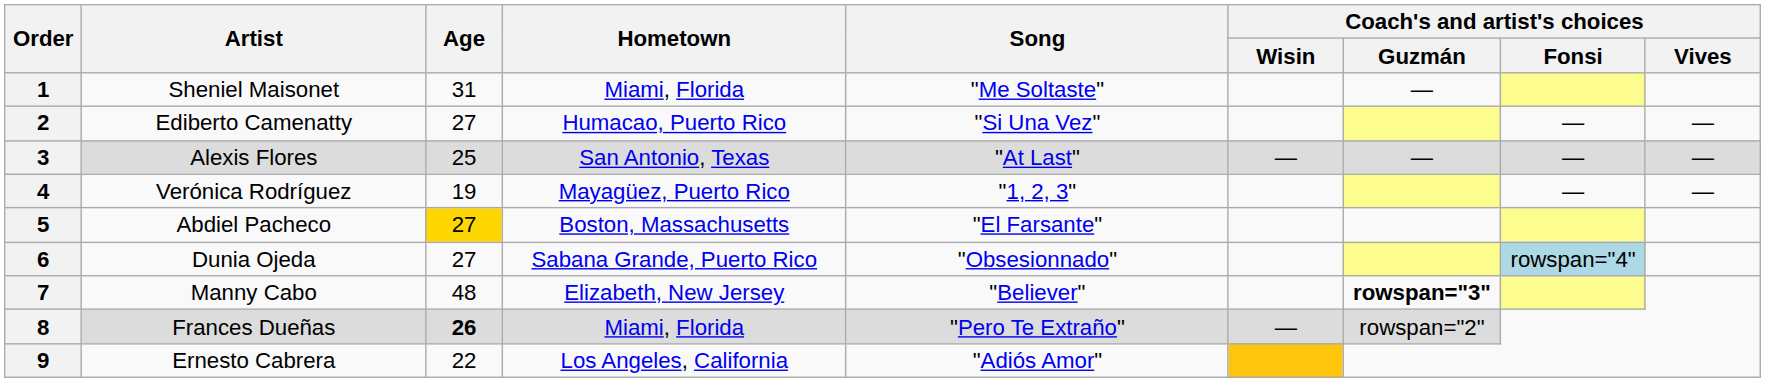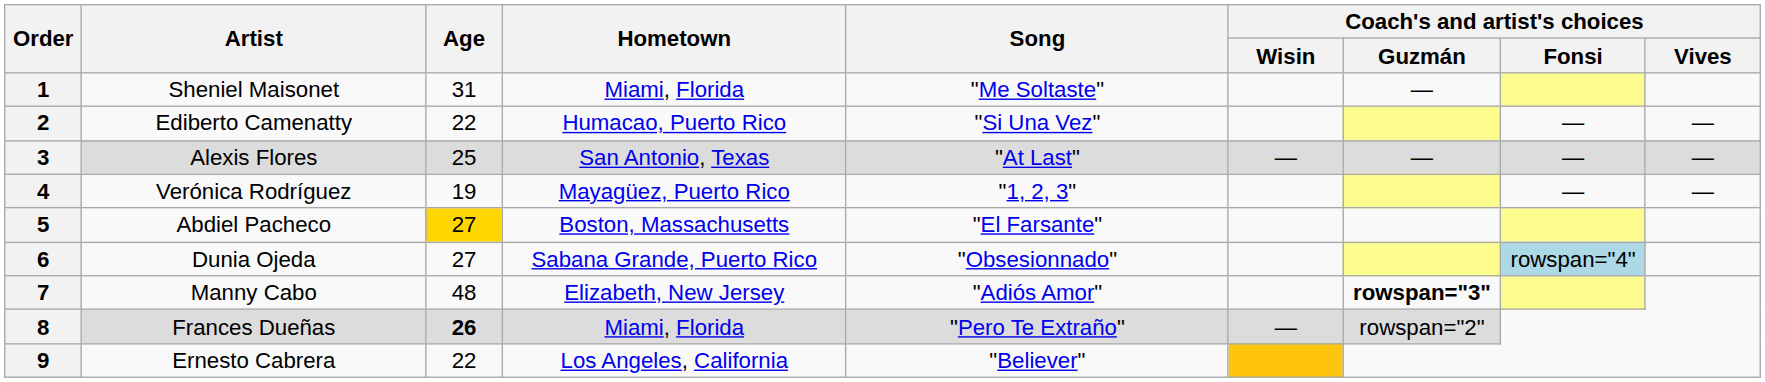(464, 123) 27 -> (464, 123) 22
(1037, 293) "Believer" -> (1037, 293) "Adiós Amor"
(1037, 360) "Adiós Amor" -> (1037, 360) "Believer"
